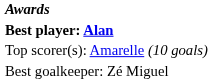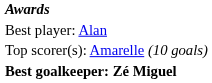(59, 30) bold -> (56, 30) normal
(87, 70) normal -> (91, 70) bold
